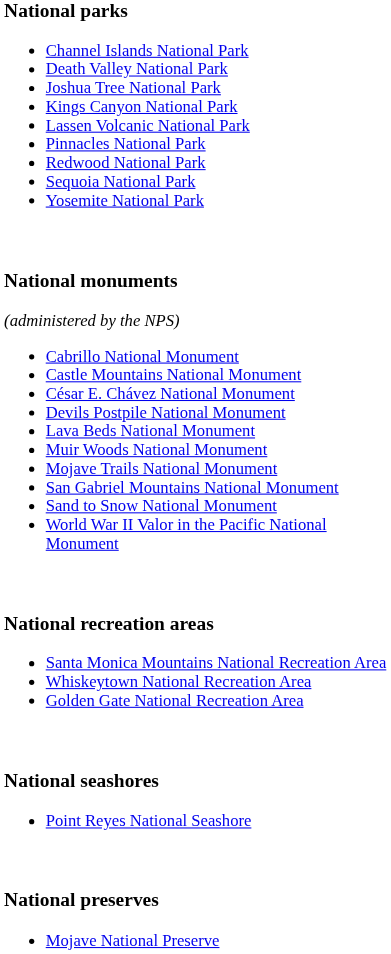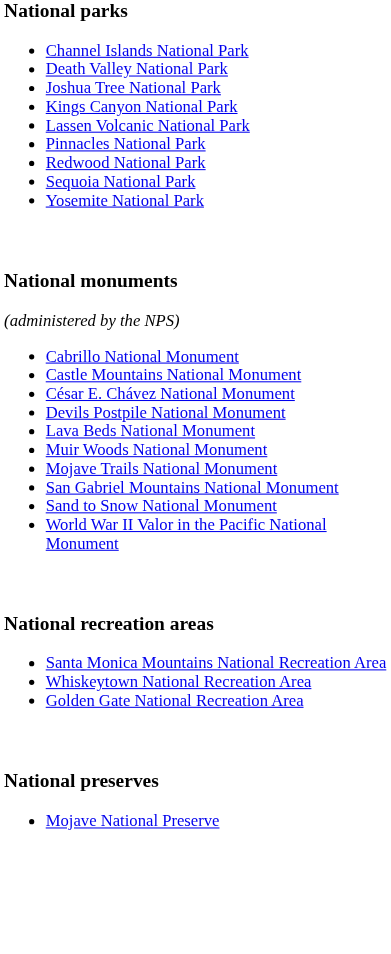- row: (199, 800)
